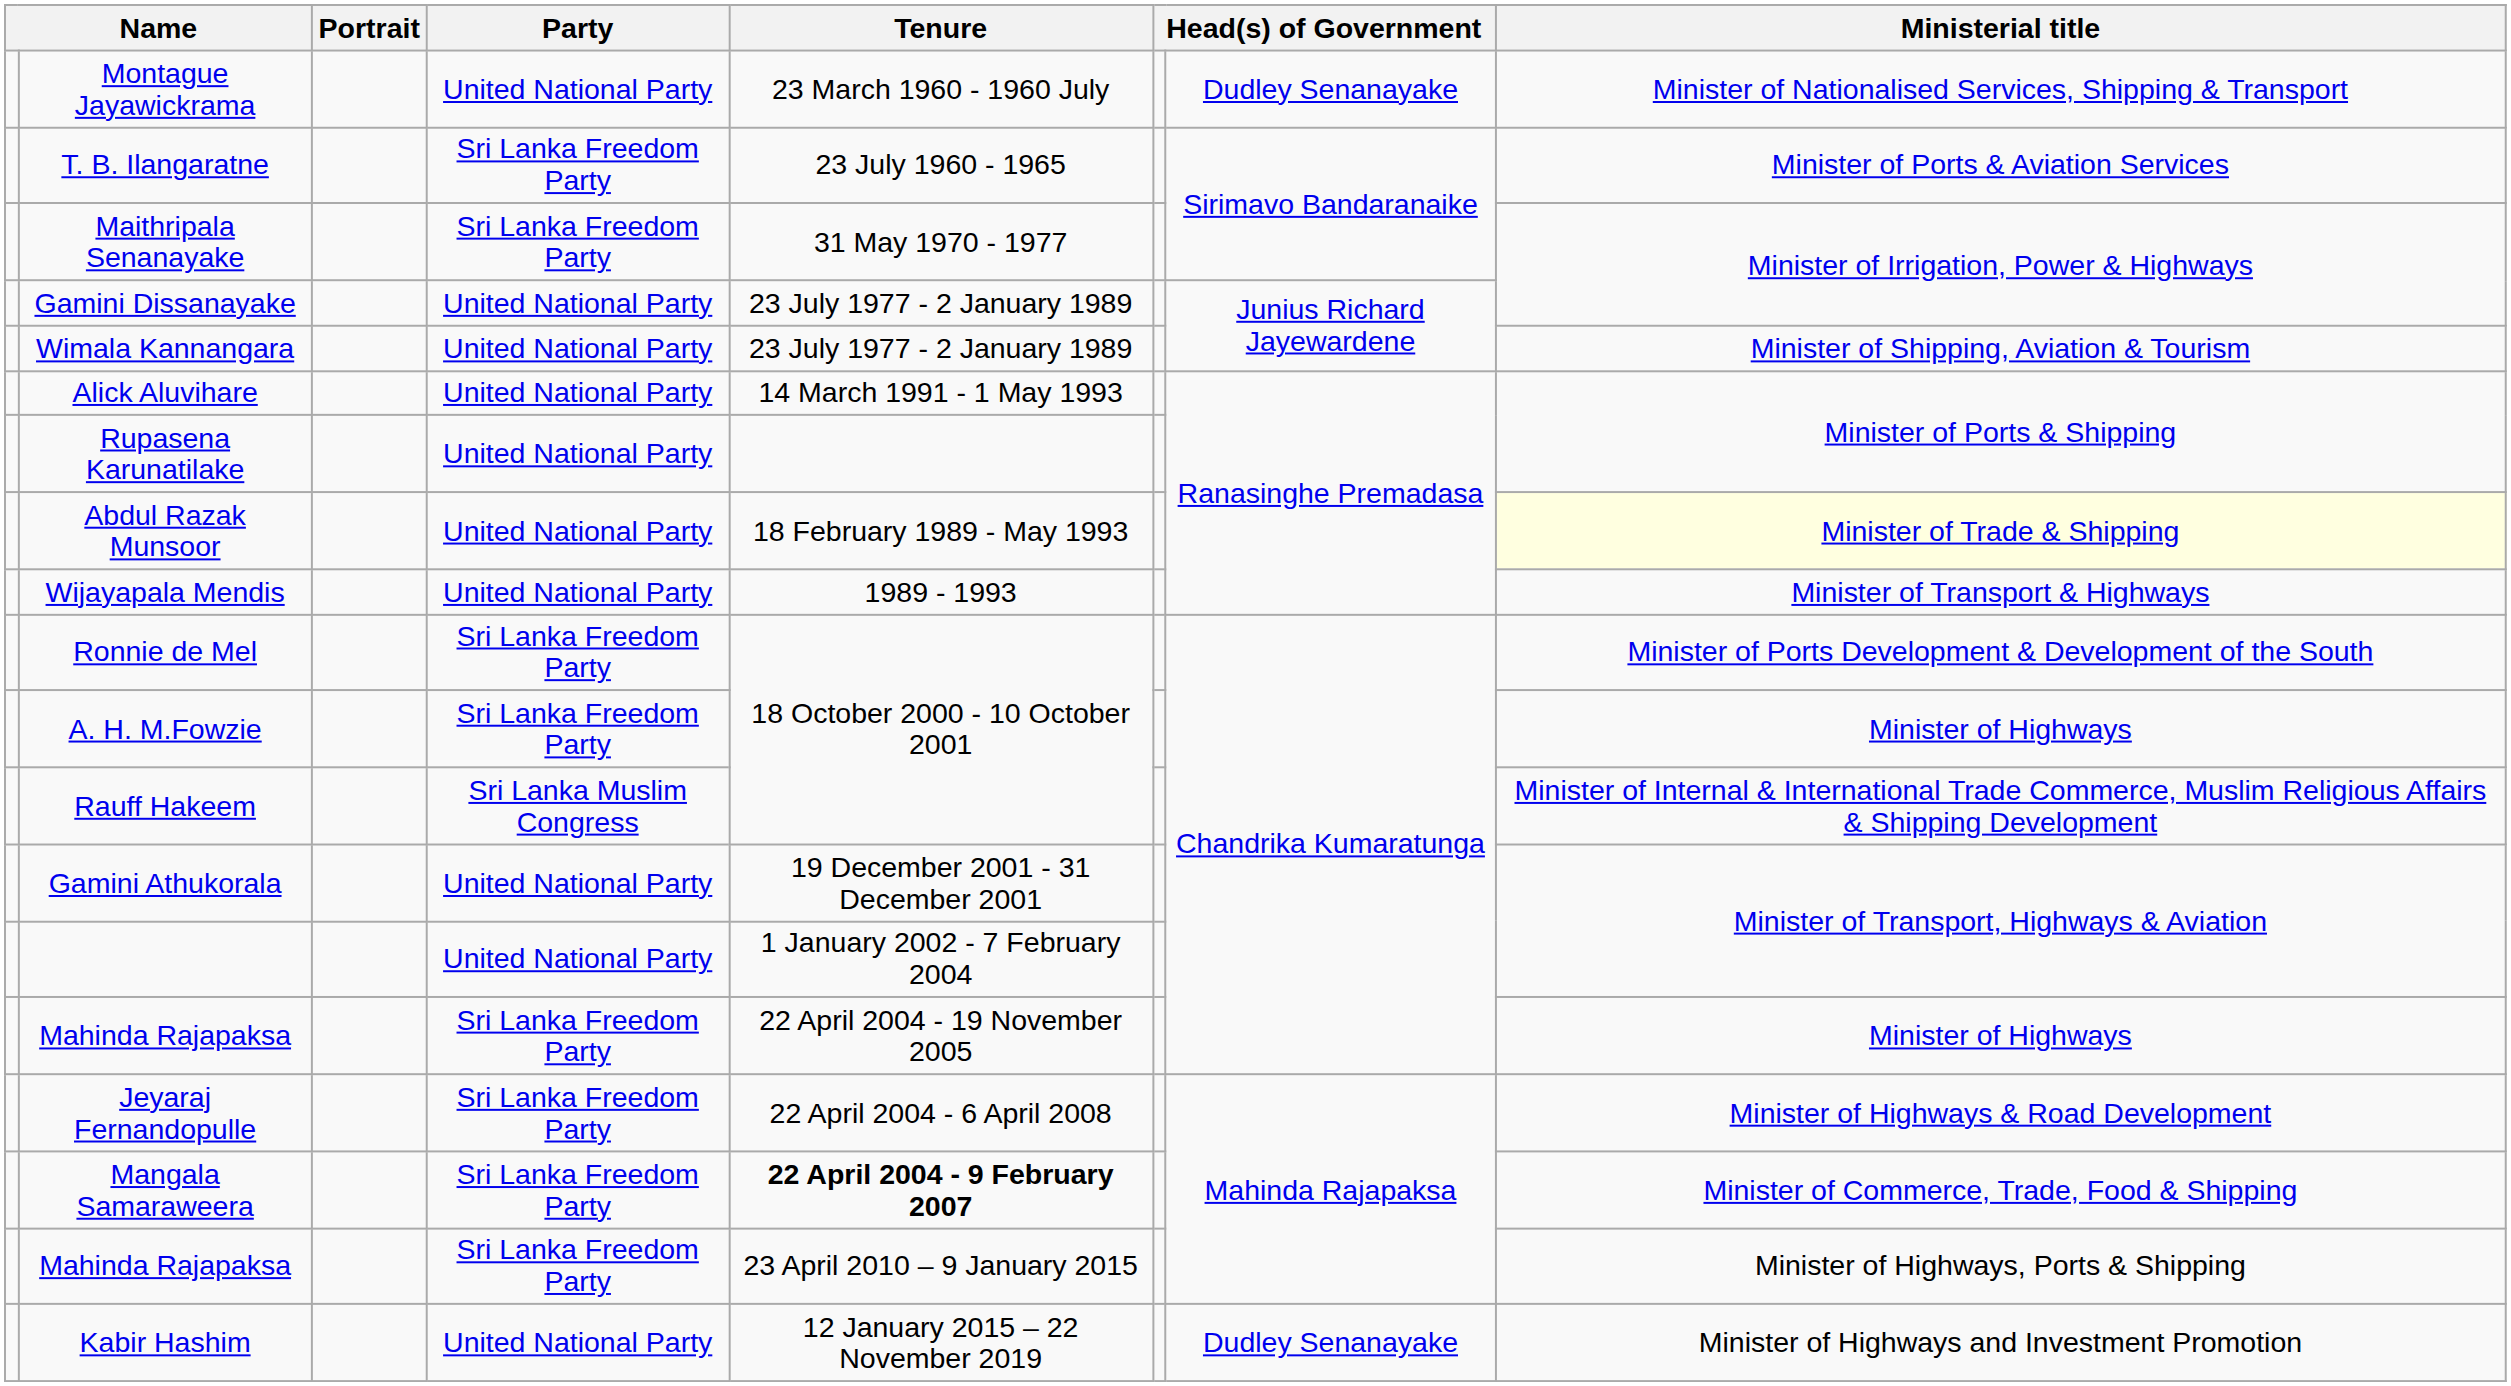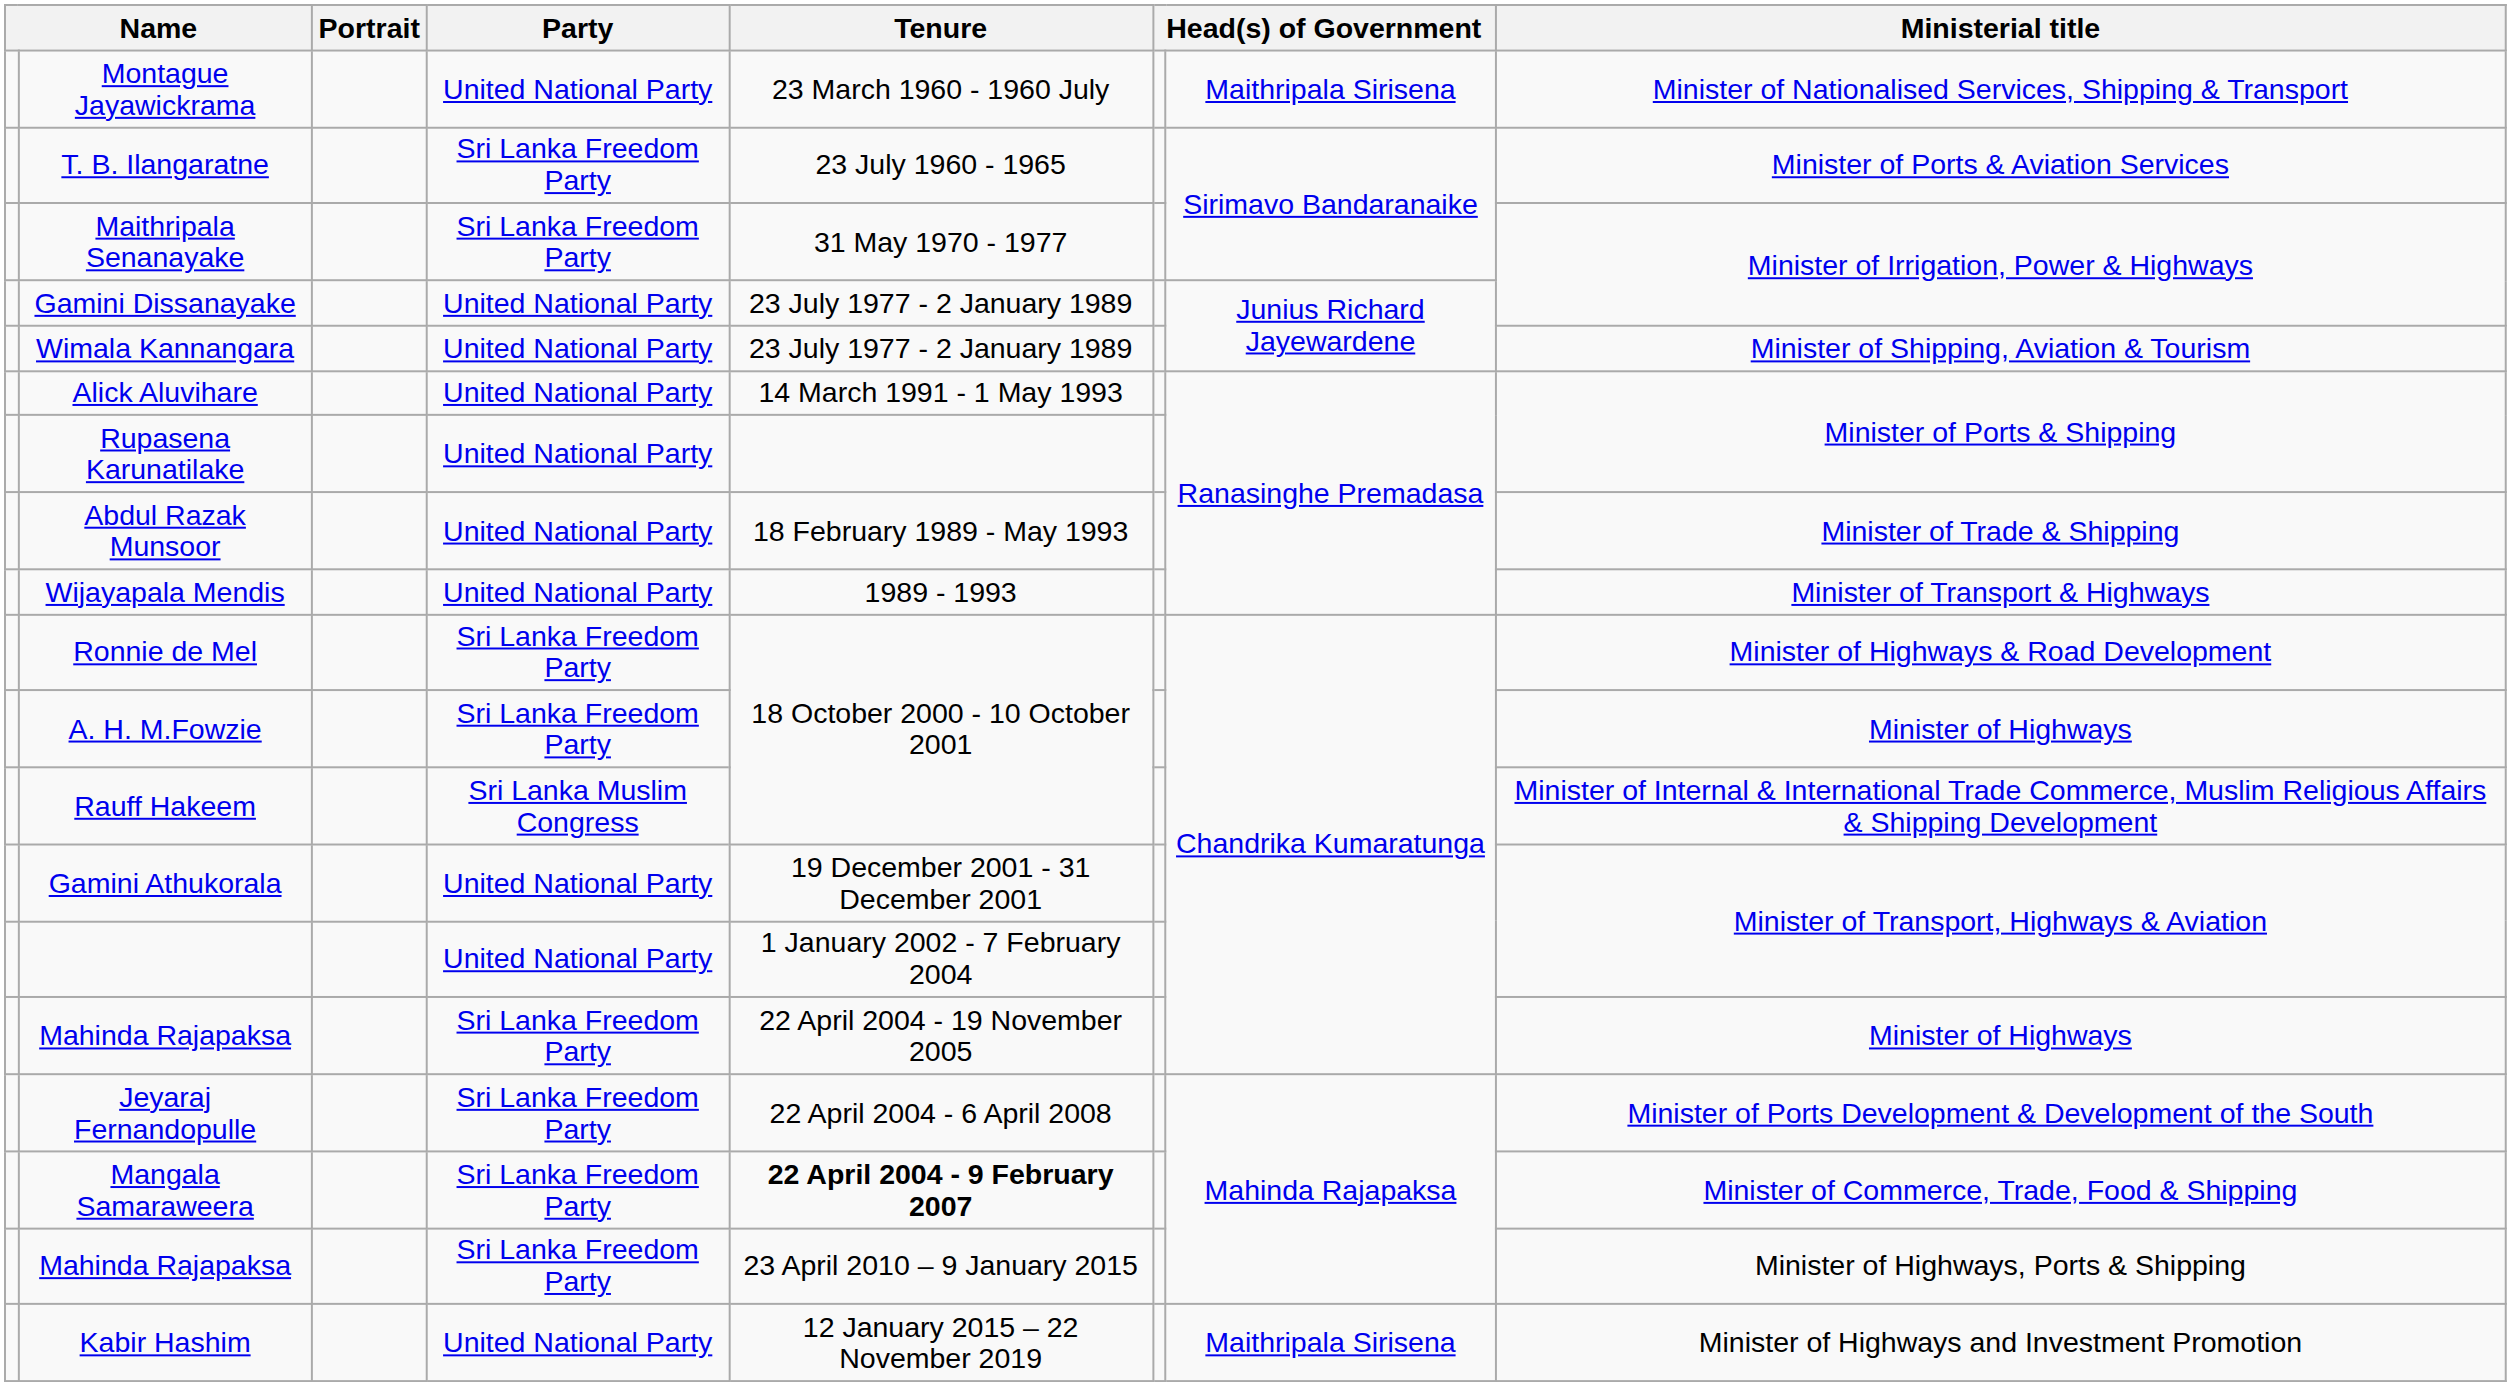(1330, 89) Dudley Senanayake -> (1330, 89) Maithripala Sirisena
(2000, 531) lightyellow background -> (2000, 531) no background
(2000, 653) Minister of Ports Development & Development of the South -> (2000, 653) Minister of Highways & Road Development
(2000, 1113) Minister of Highways & Road Development -> (2000, 1113) Minister of Ports Development & Development of the South
(1330, 1343) Dudley Senanayake -> (1330, 1343) Maithripala Sirisena
